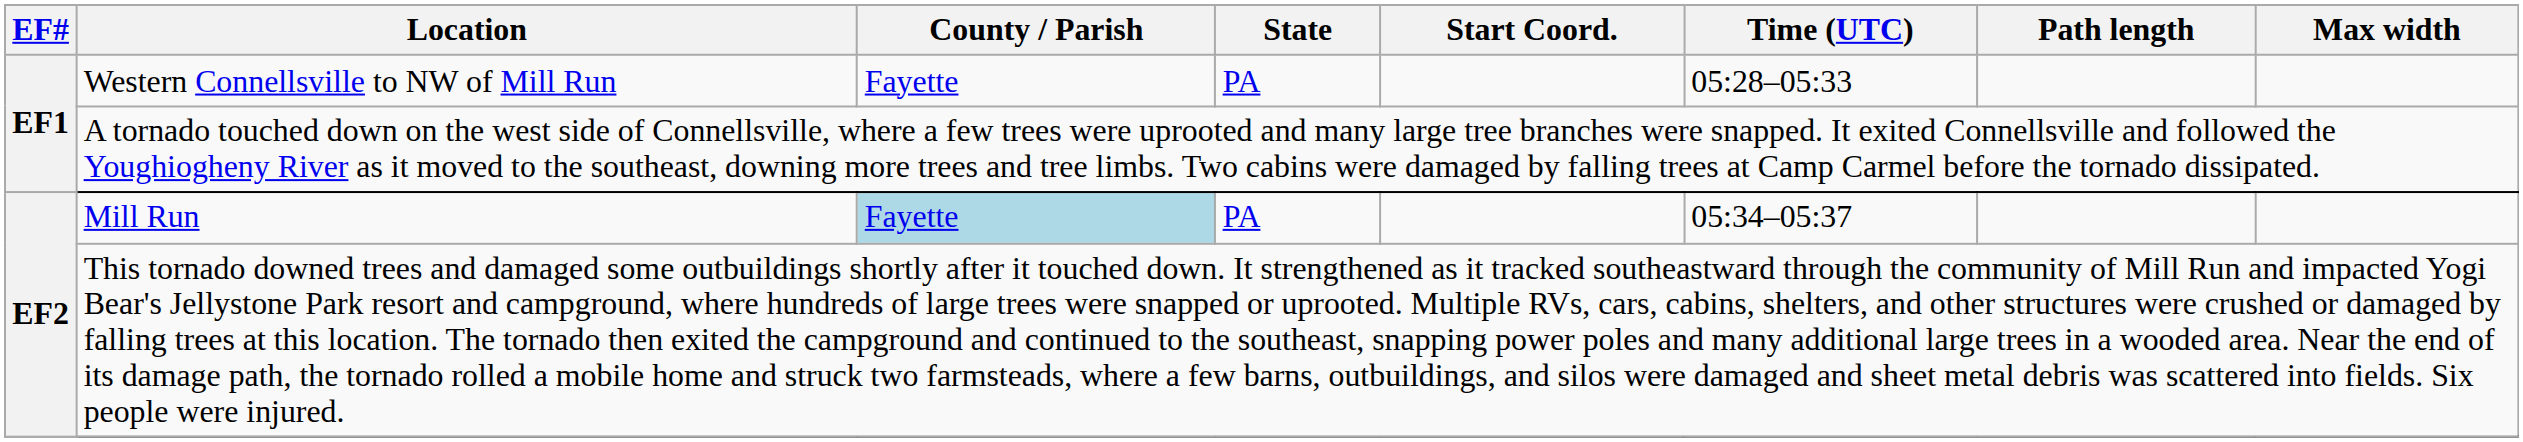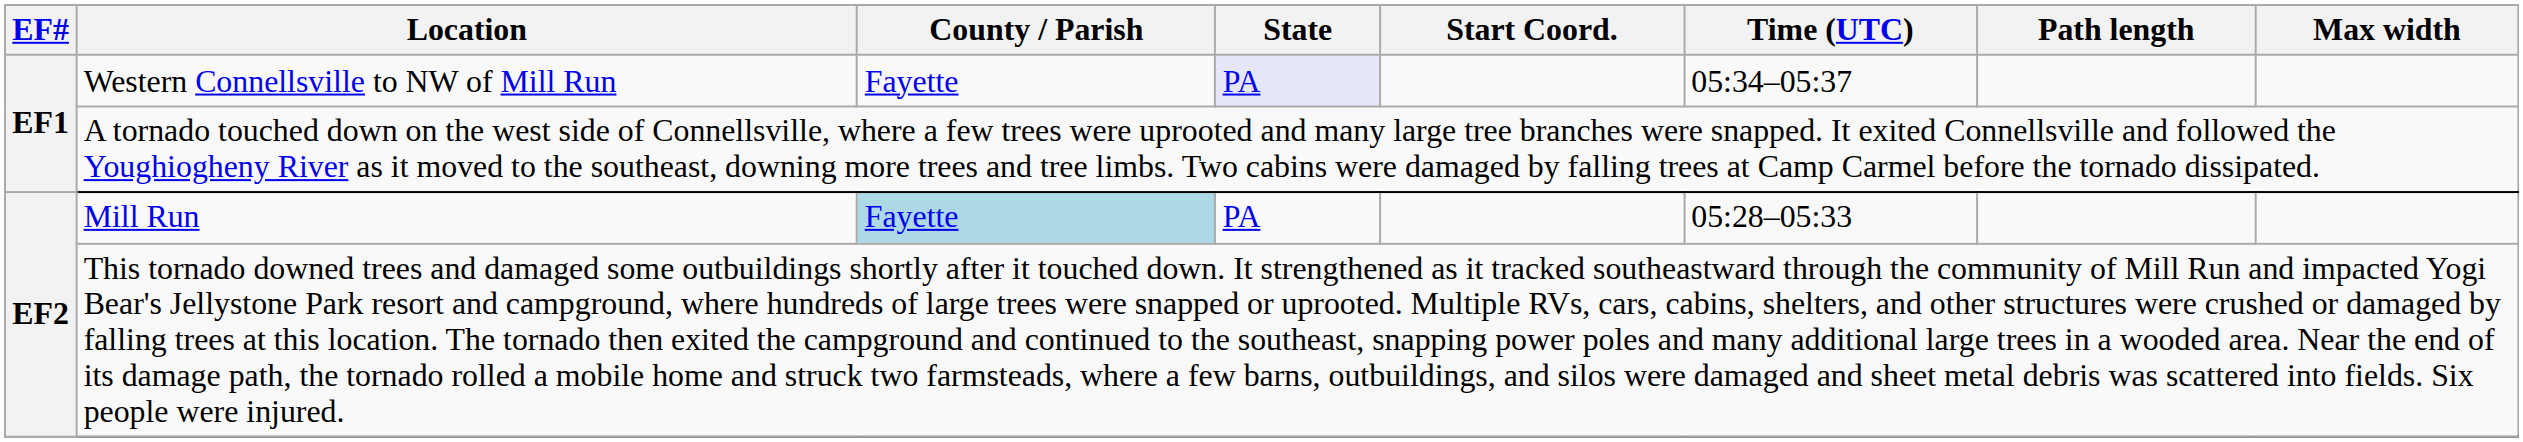(1242, 80) no background -> (1242, 80) lavender background
(1772, 80) 05:28–05:33 -> (1772, 80) 05:34–05:37
(1772, 217) 05:34–05:37 -> (1772, 217) 05:28–05:33
